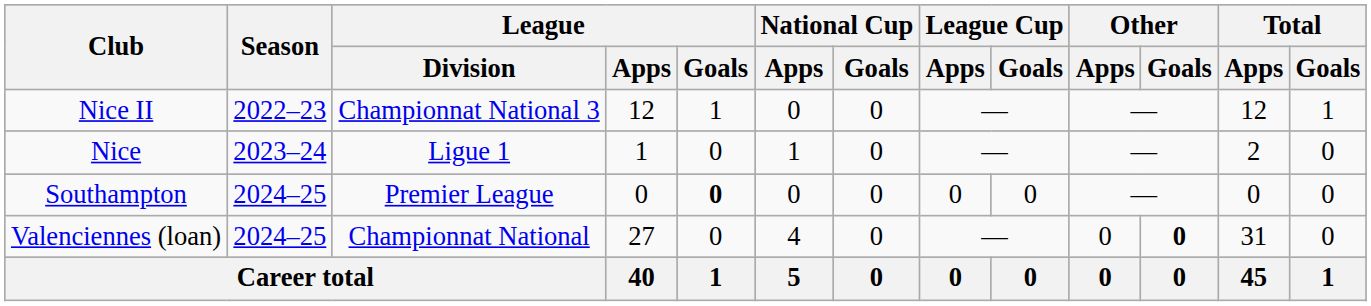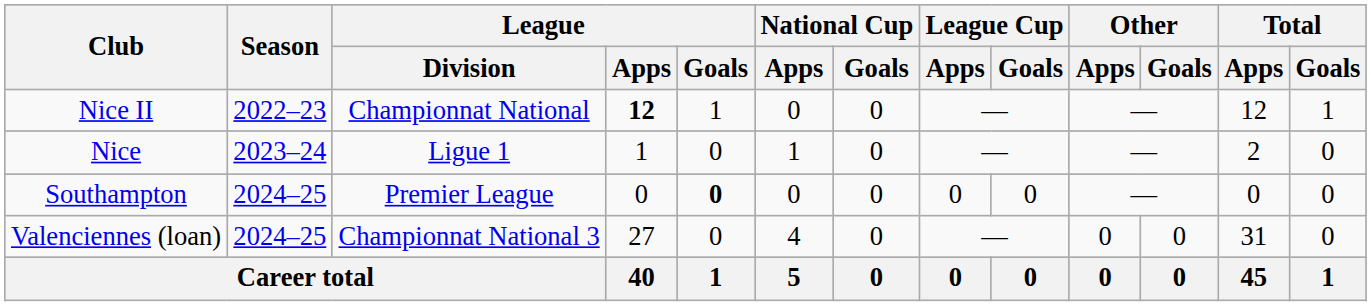(469, 109) Championnat National 3 -> (469, 109) Championnat National
(641, 109) normal -> (641, 109) bold
(469, 236) Championnat National -> (469, 236) Championnat National 3
(1179, 236) bold -> (1179, 236) normal
